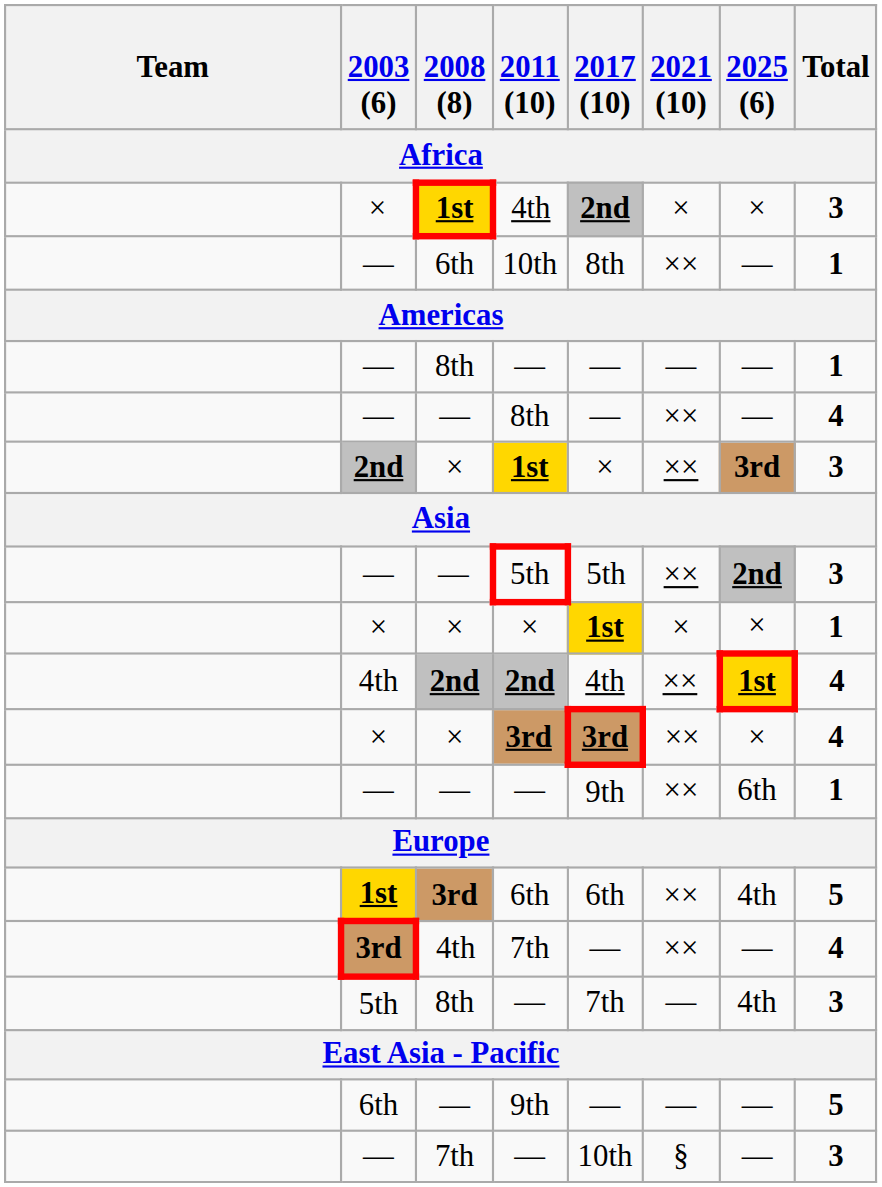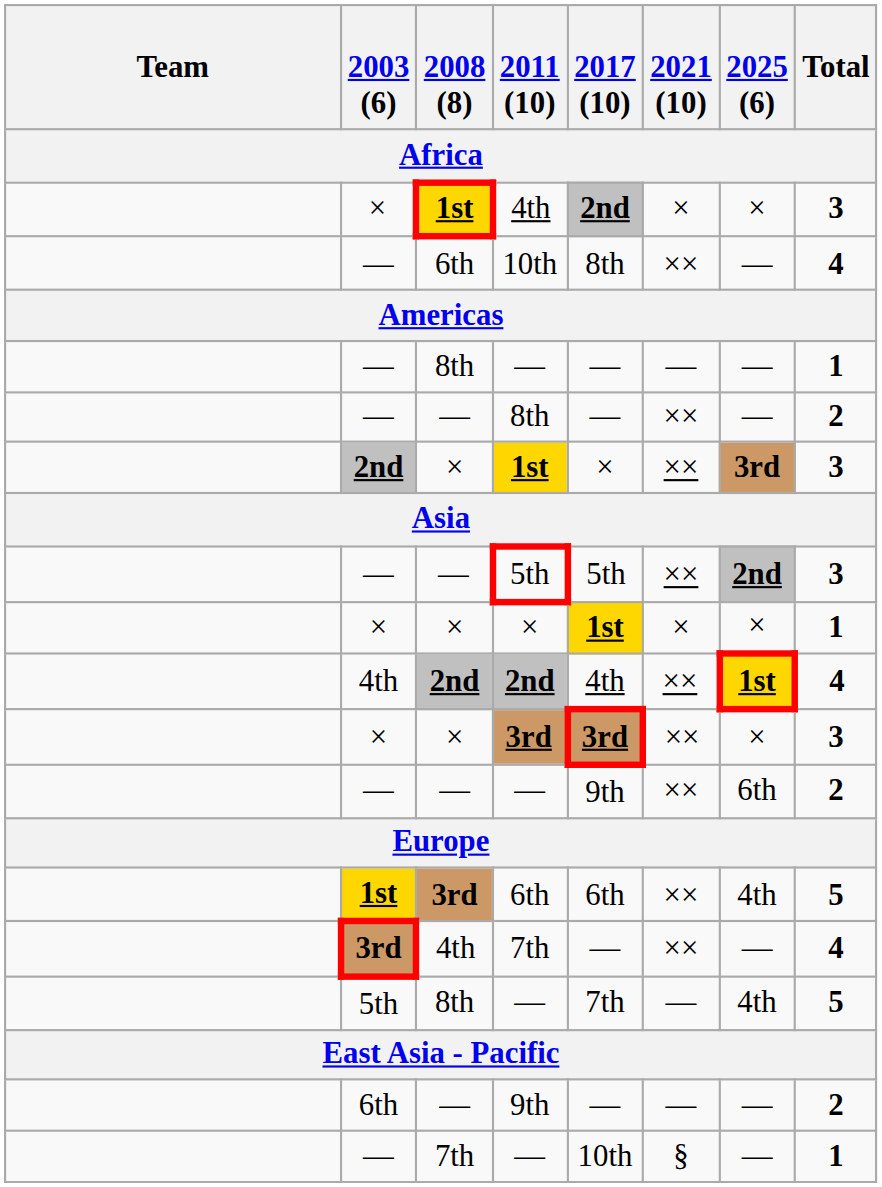(836, 263) 1 -> (836, 263) 4
(836, 416) 4 -> (836, 416) 2
(836, 736) 4 -> (836, 736) 3
(836, 790) 1 -> (836, 790) 2
(836, 1002) 3 -> (836, 1002) 5
(836, 1105) 5 -> (836, 1105) 2
(836, 1155) 3 -> (836, 1155) 1
